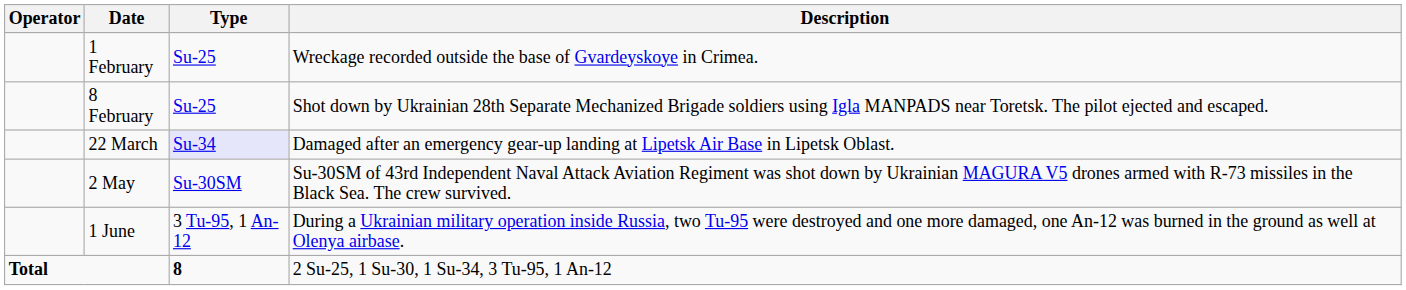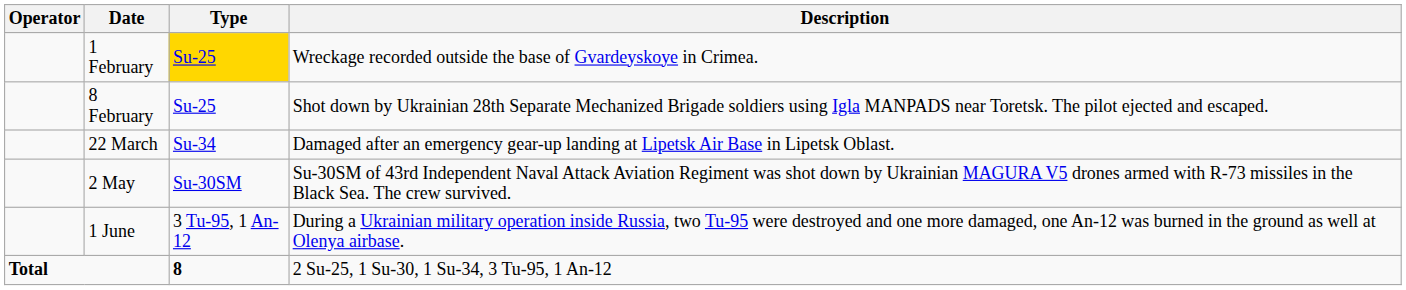(194, 57) no background -> (194, 57) gold background
(194, 144) lavender background -> (194, 144) no background
